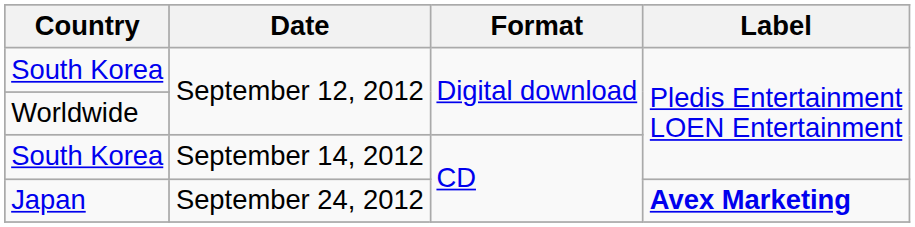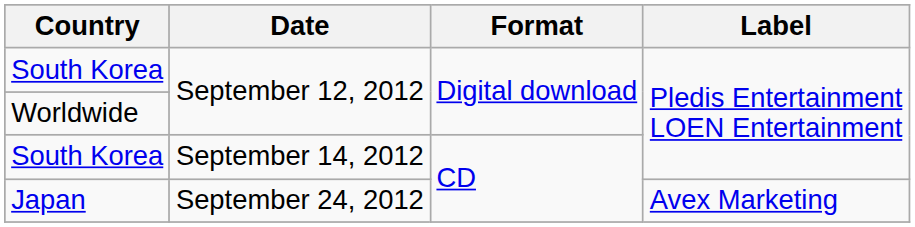(750, 199) bold -> (744, 199) normal
